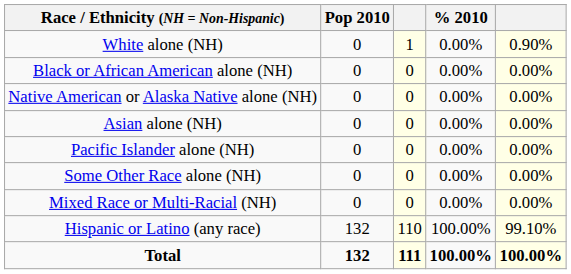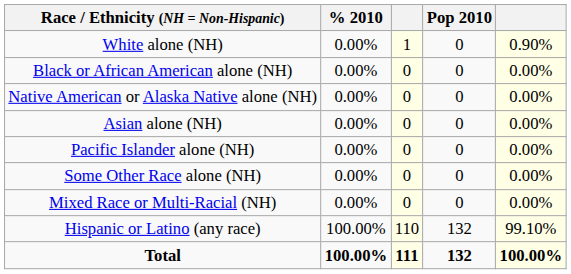columns swapped: (357, 17) <-> (461, 17)
